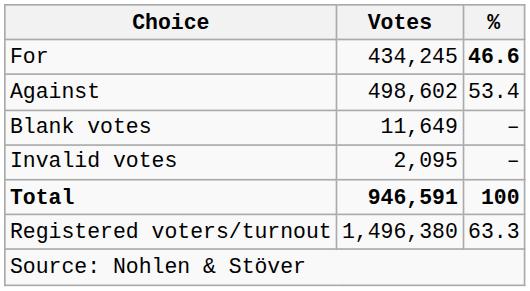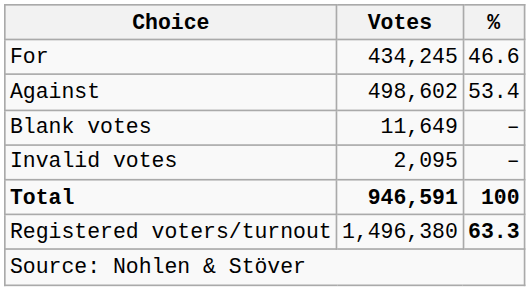(494, 57) bold -> (494, 57) normal
(494, 232) normal -> (494, 232) bold
